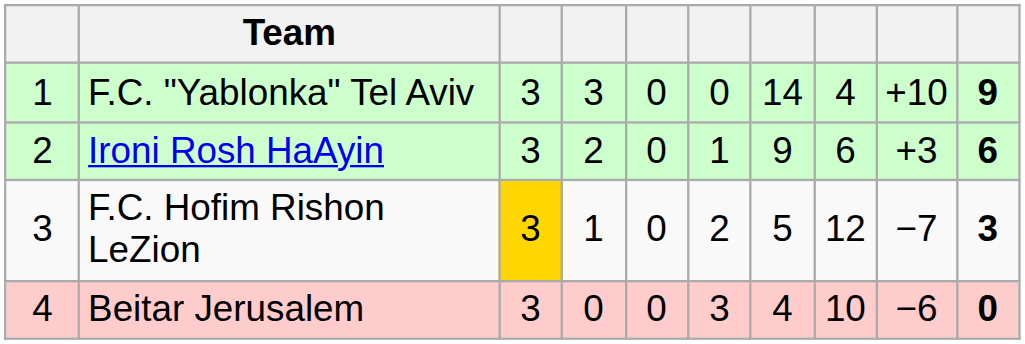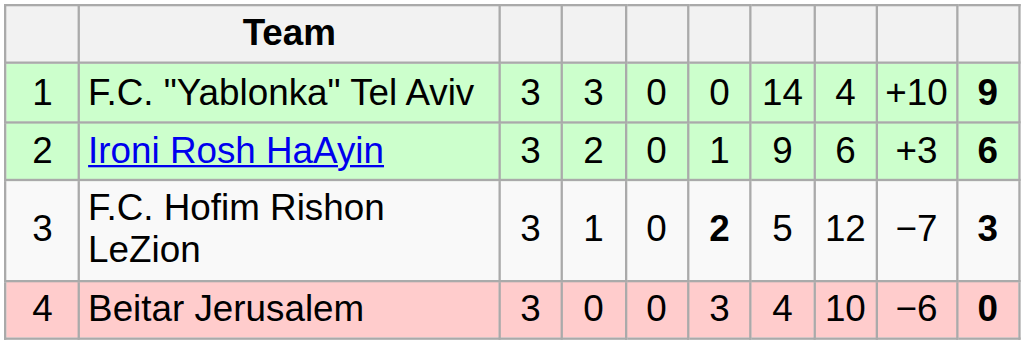(531, 229) gold background -> (531, 229) no background
(719, 229) normal -> (719, 229) bold
